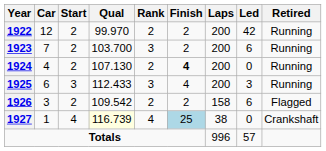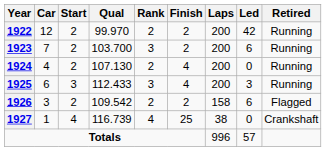(186, 66) bold -> (186, 66) normal
(112, 119) lightyellow background -> (112, 119) no background
(186, 119) lightblue background -> (186, 119) no background
